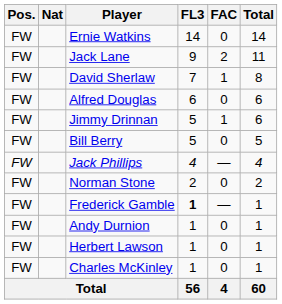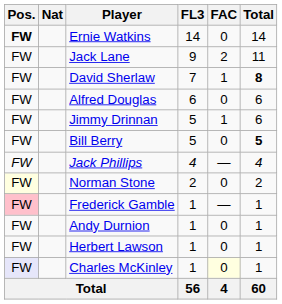(21, 36) normal -> (21, 36) bold
(259, 78) normal -> (259, 78) bold
(259, 141) normal -> (259, 141) bold
(21, 183) no background -> (21, 183) lightyellow background
(21, 204) no background -> (21, 204) pink background
(193, 204) bold -> (193, 204) normal
(21, 267) no background -> (21, 267) lavender background
(224, 267) no background -> (224, 267) lightyellow background
